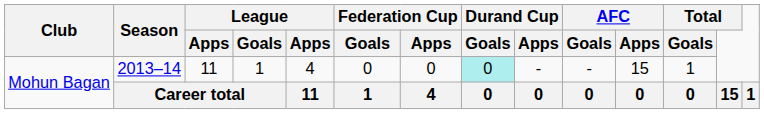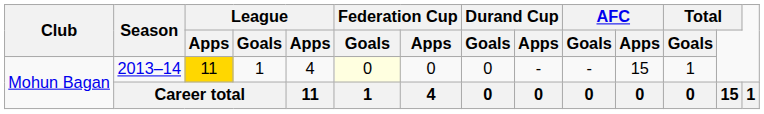(209, 69) no background -> (209, 69) gold background
(367, 69) no background -> (367, 69) lightyellow background
(488, 69) paleturquoise background -> (488, 69) no background
